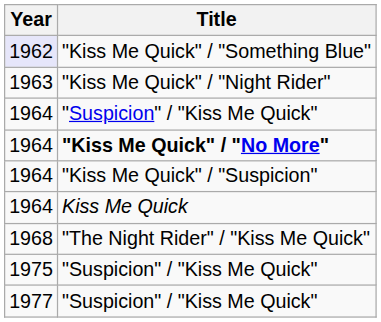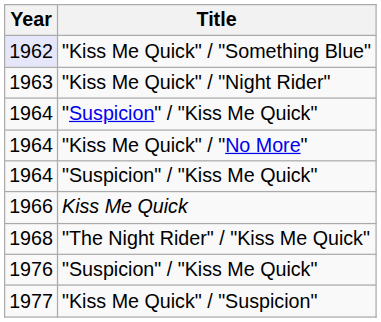(195, 144) bold -> (185, 144) normal
(190, 176) "Kiss Me Quick" / "Suspicion" -> (190, 176) "Suspicion" / "Kiss Me Quick"
(31, 207) 1964 -> (31, 207) 1966
(31, 269) 1975 -> (31, 269) 1976
(190, 301) "Suspicion" / "Kiss Me Quick" -> (190, 301) "Kiss Me Quick" / "Suspicion"
